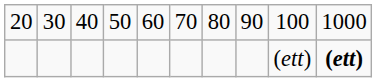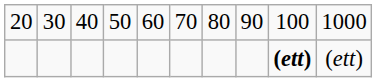(292, 58) normal -> (292, 58) bold
(344, 58) bold -> (344, 58) normal
